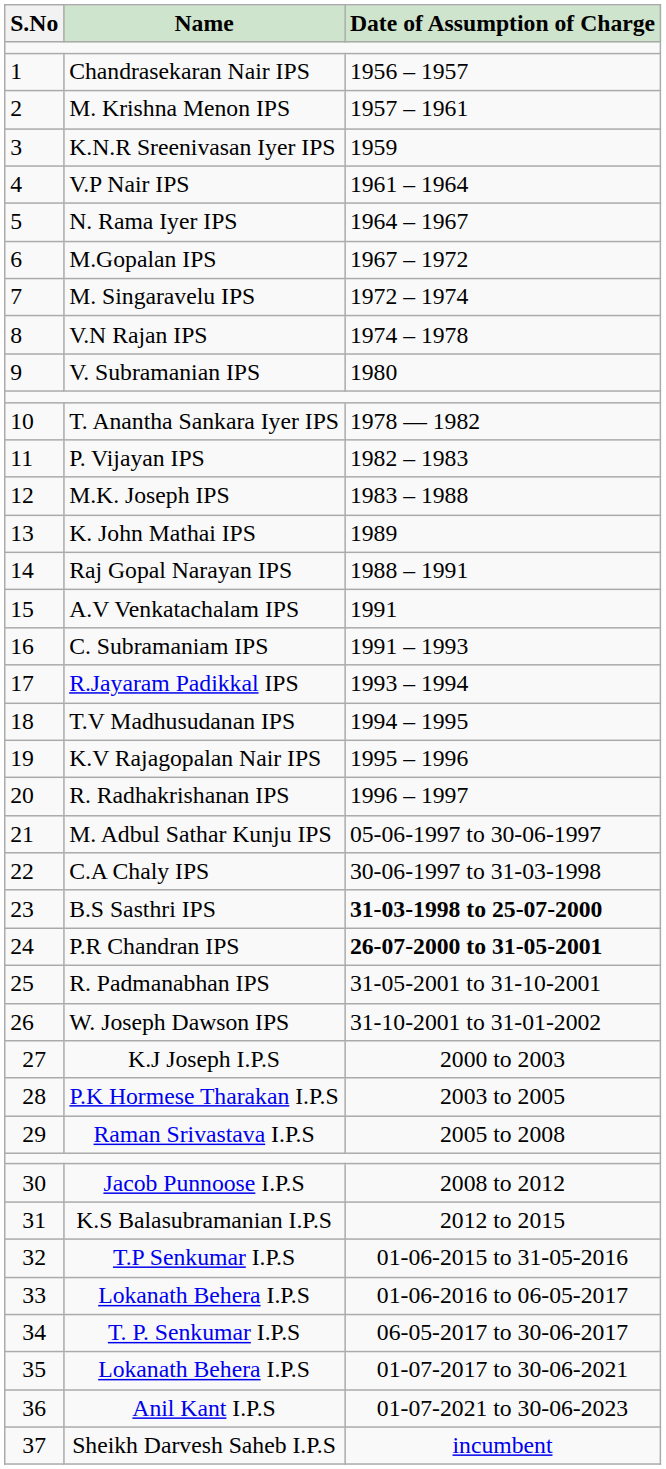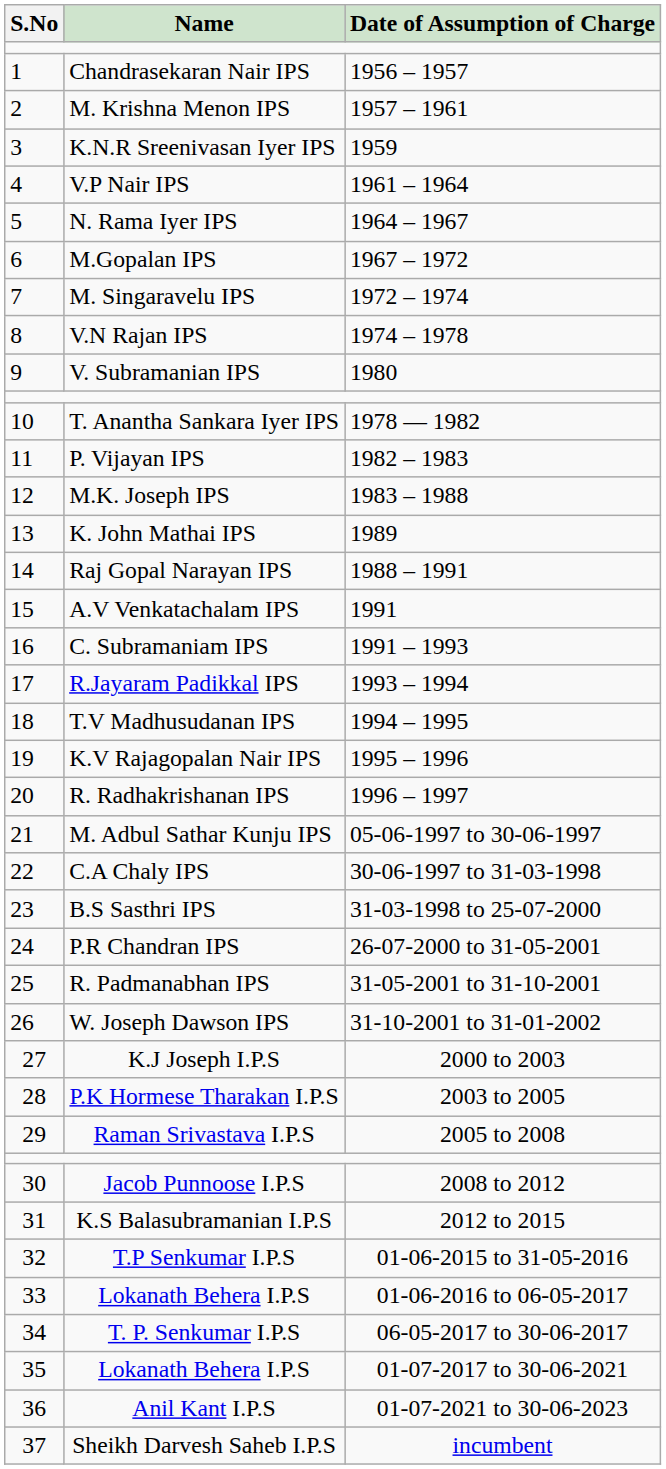(476, 908) bold -> (476, 908) normal
(476, 946) bold -> (476, 946) normal
